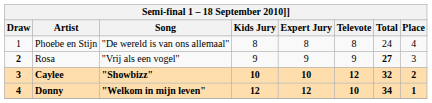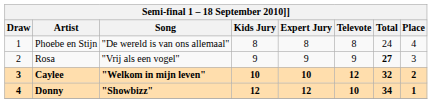(19, 59) bold -> (19, 59) normal
(127, 75) "Showbizz" -> (154, 75) "Welkom in mijn leven"
(154, 91) "Welkom in mijn leven" -> (127, 91) "Showbizz"
